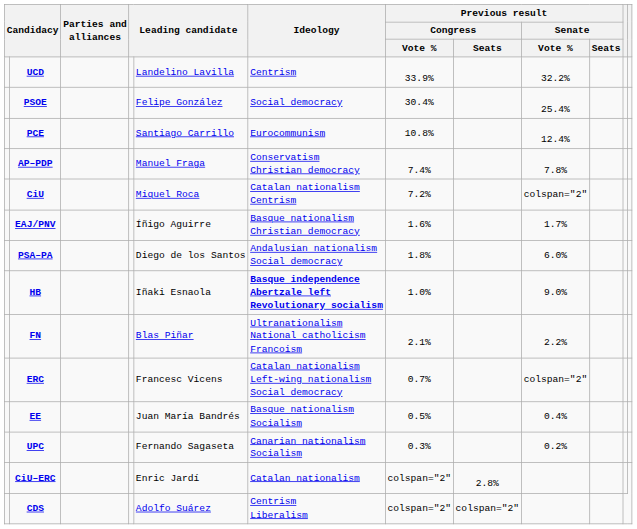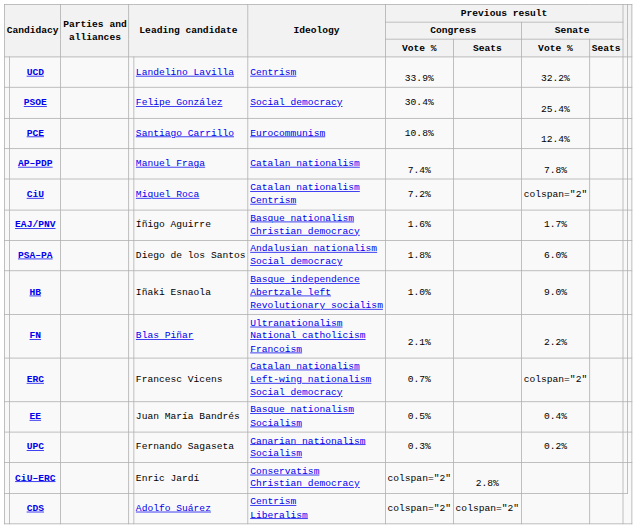(305, 164) Conservatism Christian democracy -> (305, 164) Catalan nationalism
(317, 292) bold -> (317, 292) normal
(305, 478) Catalan nationalism -> (305, 478) Conservatism Christian democracy
